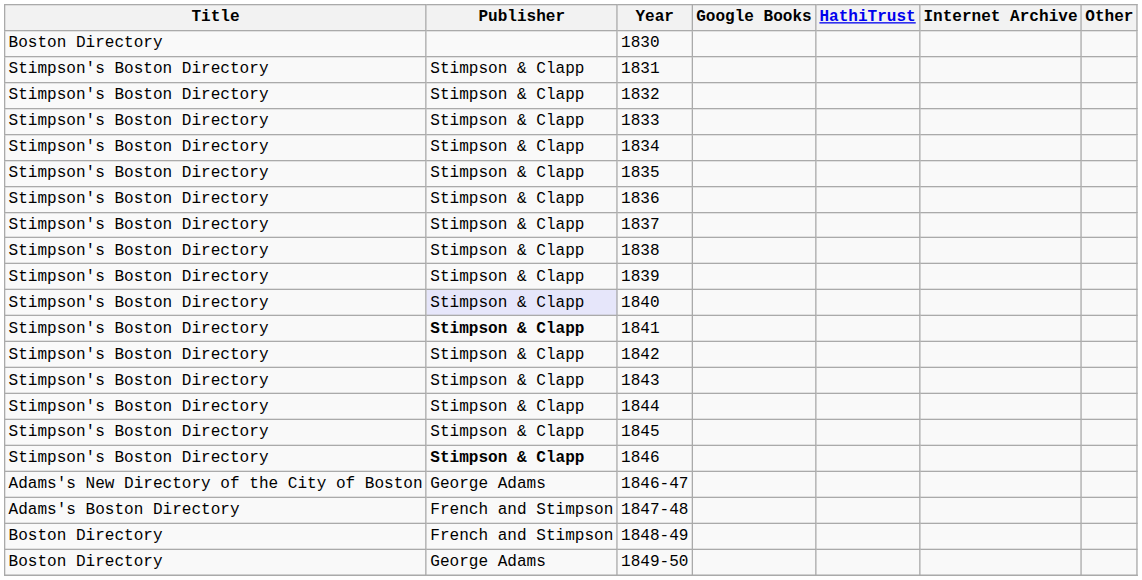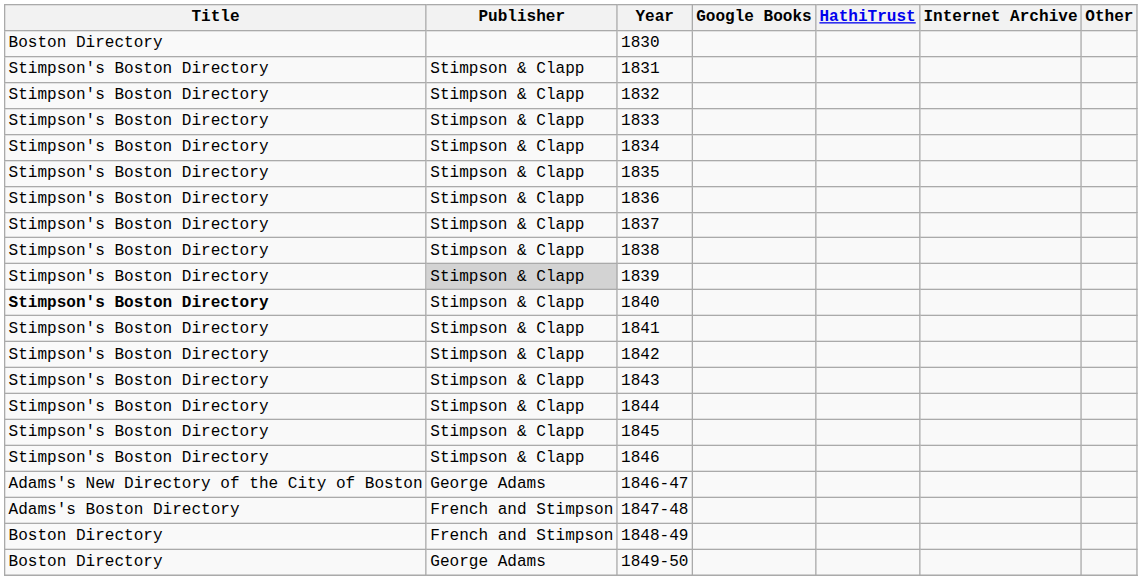(507, 277) no background -> (507, 277) lightgrey background
(139, 303) normal -> (139, 303) bold
(507, 303) lavender background -> (507, 303) no background
(507, 329) bold -> (507, 329) normal
(507, 459) bold -> (507, 459) normal
